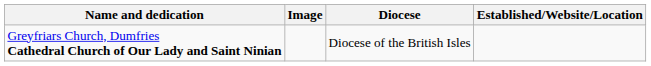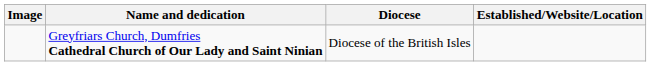columns swapped: (305, 14) <-> (144, 14)
